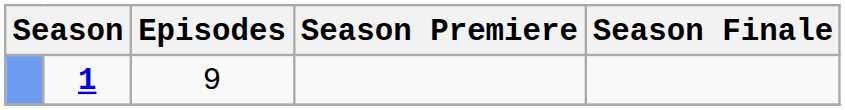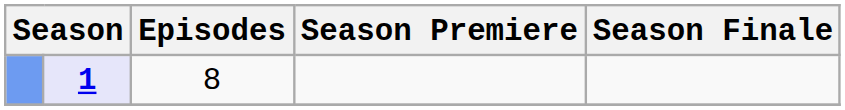(87, 81) no background -> (87, 81) lavender background
(212, 81) 9 -> (212, 81) 8
